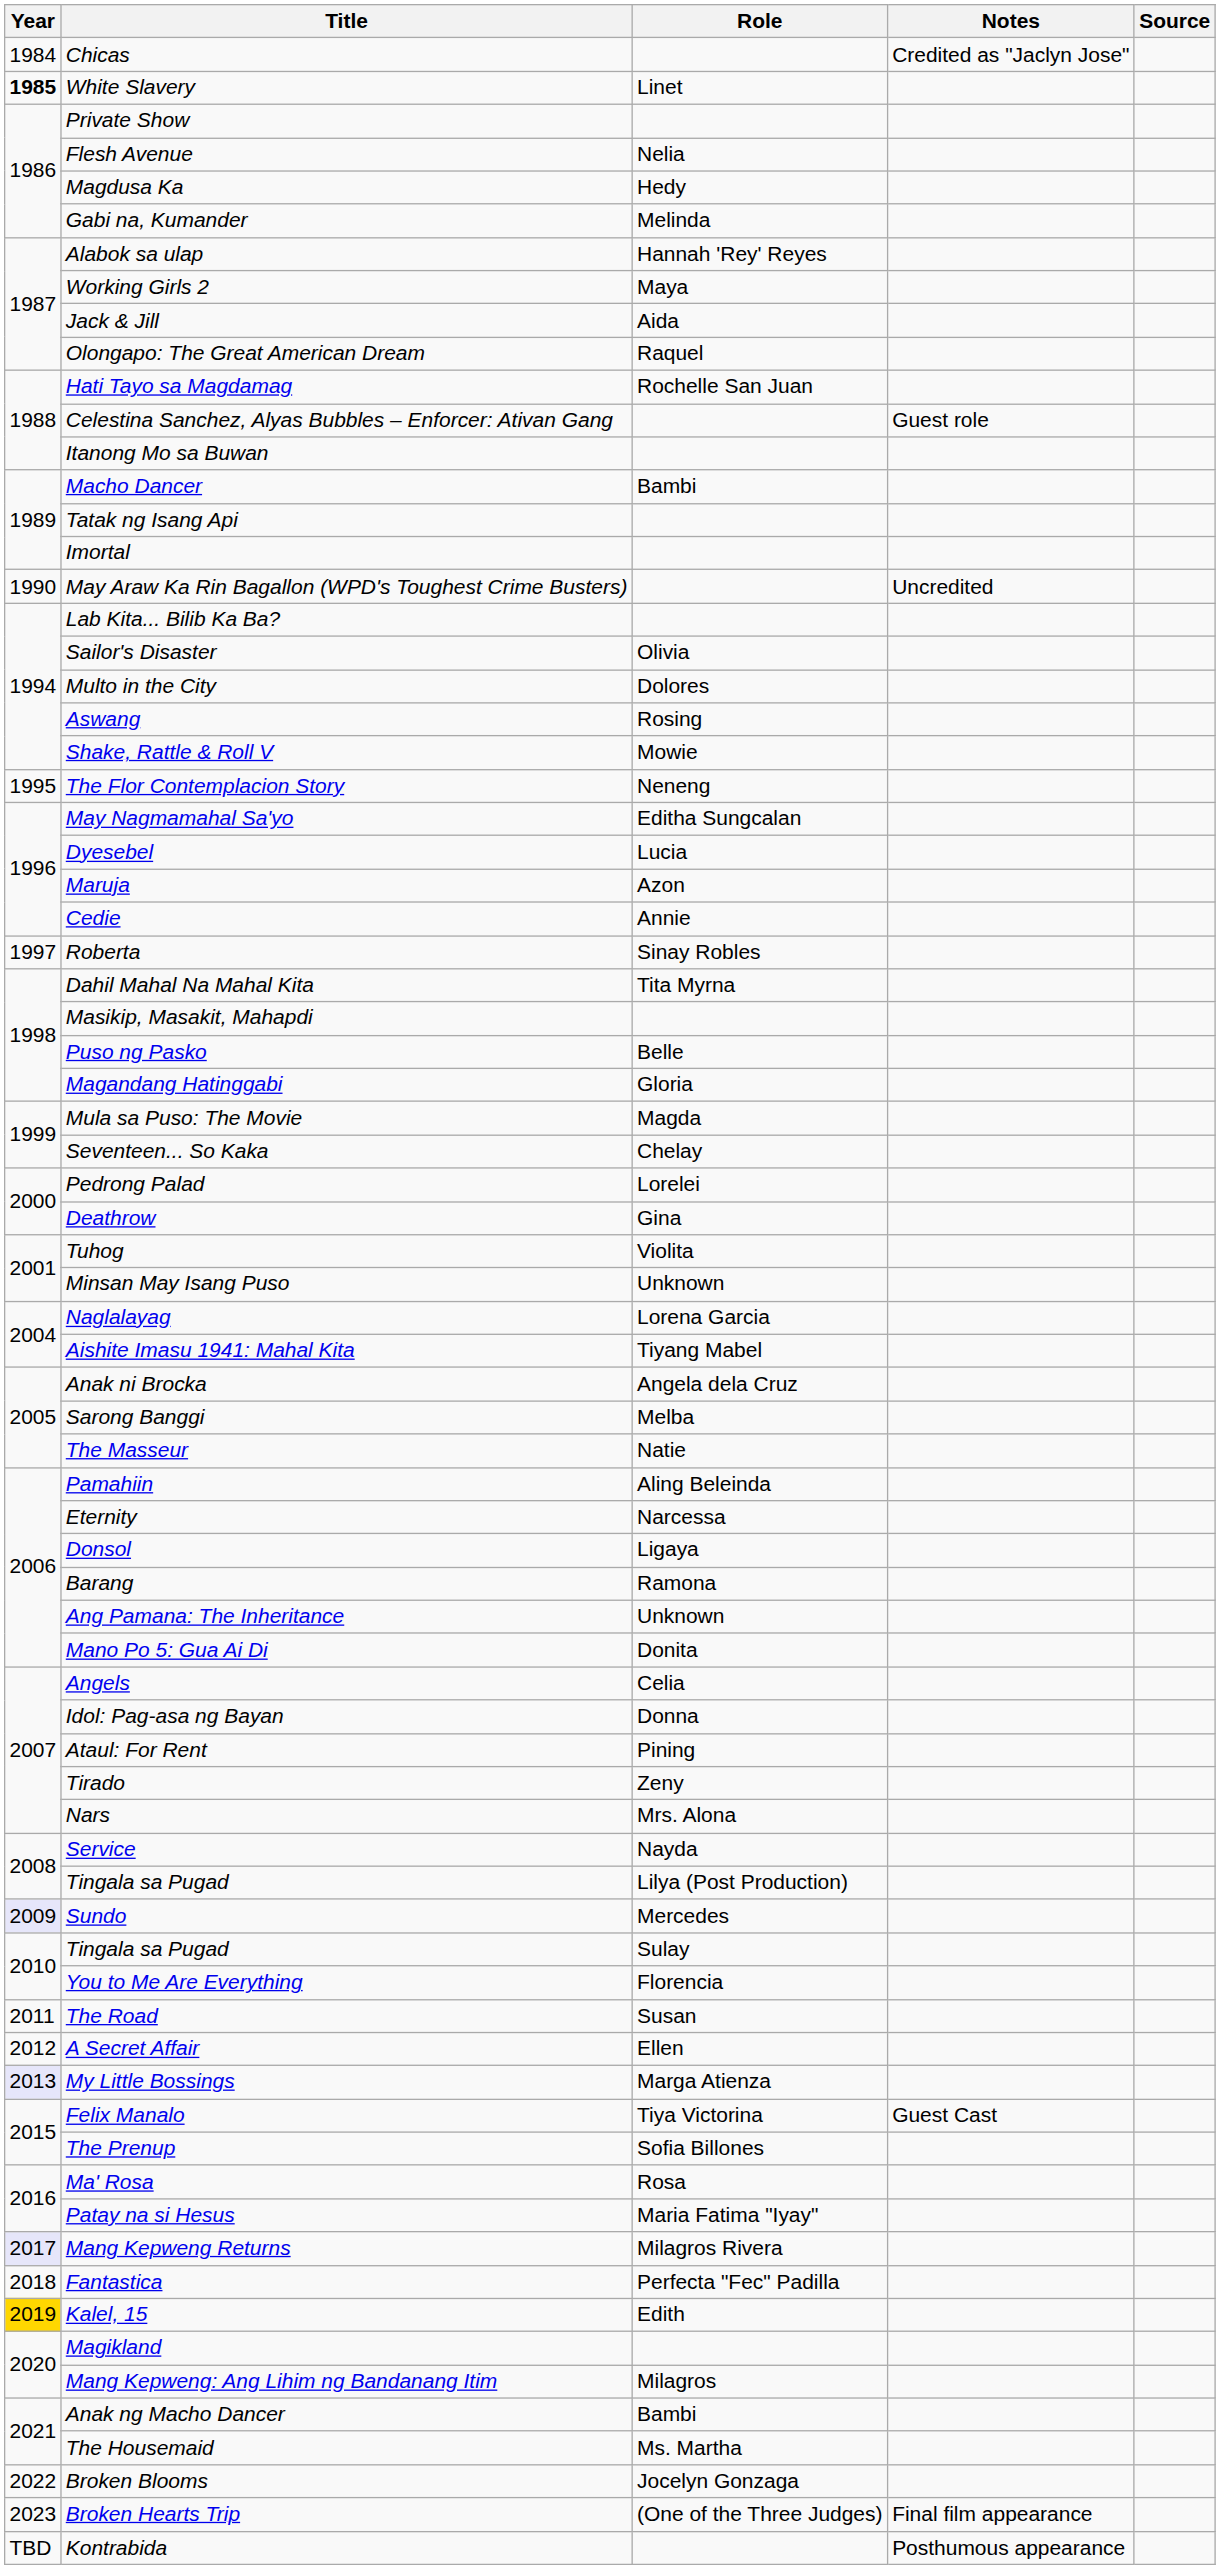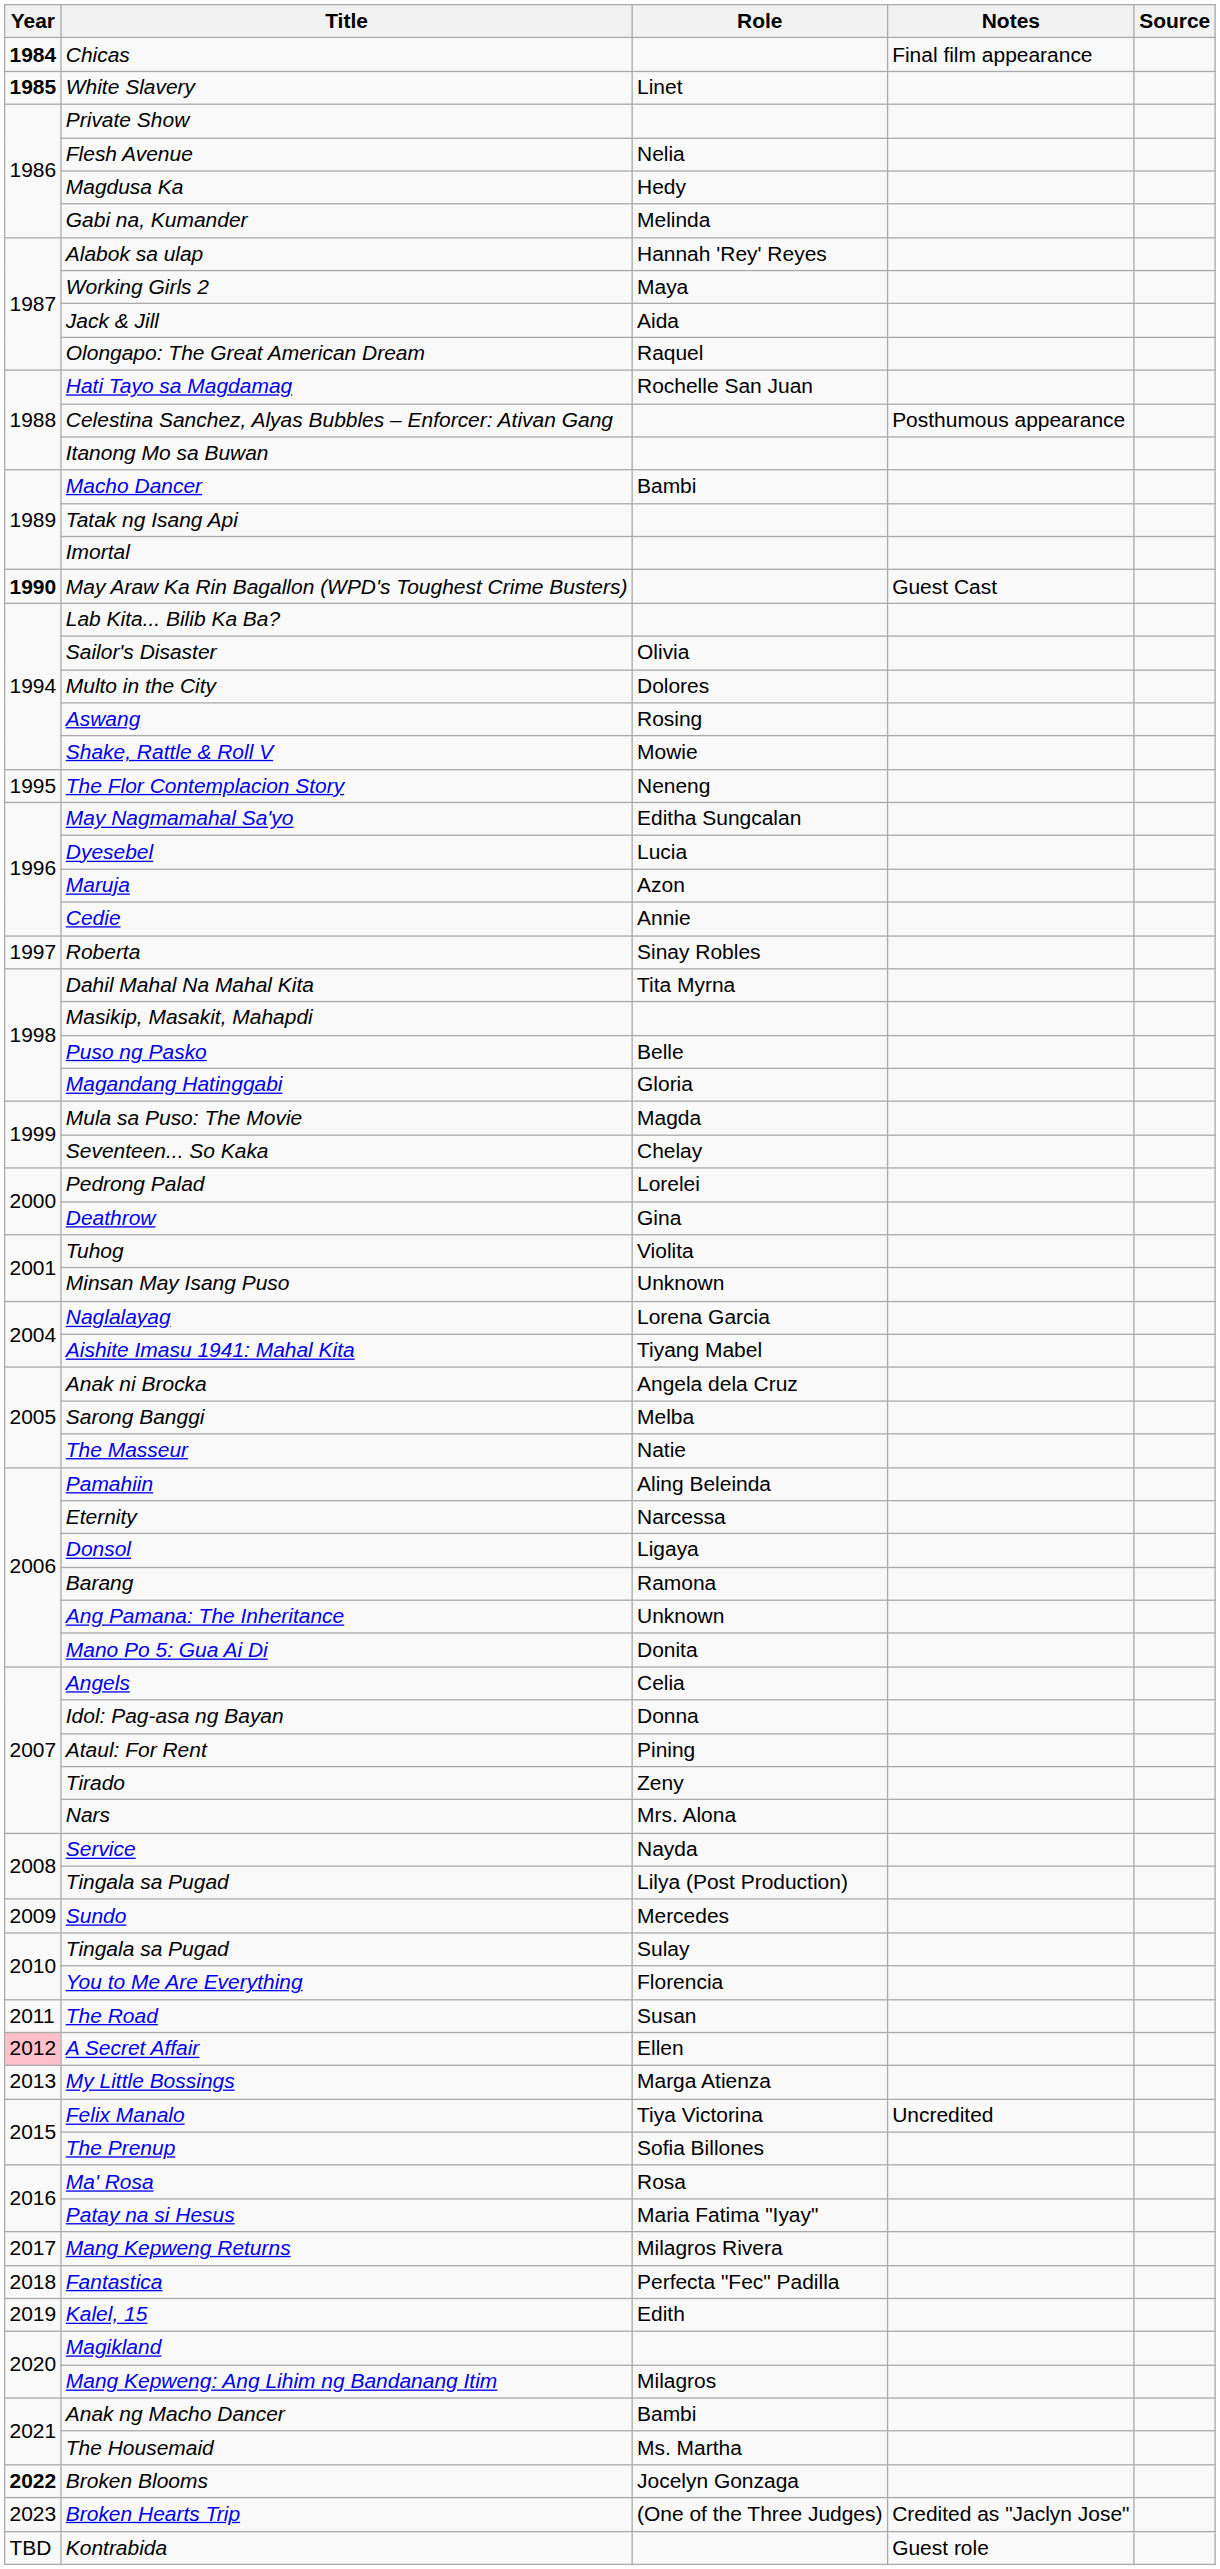(33, 54) normal -> (33, 54) bold
(1011, 54) Credited as "Jaclyn Jose" -> (992, 54) Final film appearance
(940, 420) Guest role -> (1009, 420) Posthumous appearance
(33, 586) normal -> (33, 586) bold
(943, 586) Uncredited -> (945, 586) Guest Cast
(33, 1915) lavender background -> (33, 1915) no background
(33, 2048) no background -> (33, 2048) pink background
(33, 2082) lavender background -> (33, 2082) no background
(945, 2115) Guest Cast -> (943, 2115) Uncredited
(33, 2248) lavender background -> (33, 2248) no background
(33, 2314) gold background -> (33, 2314) no background
(33, 2480) normal -> (33, 2480) bold
(992, 2514) Final film appearance -> (1011, 2514) Credited as "Jaclyn Jose"
(1009, 2547) Posthumous appearance -> (940, 2547) Guest role
